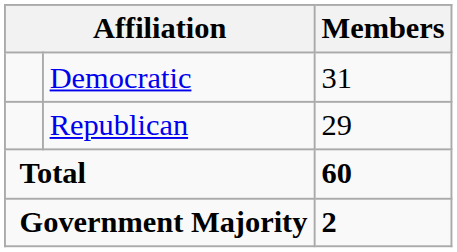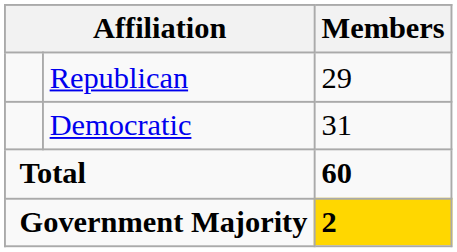rows swapped: (121, 76) <-> (119, 125)
(329, 221) no background -> (329, 221) gold background
